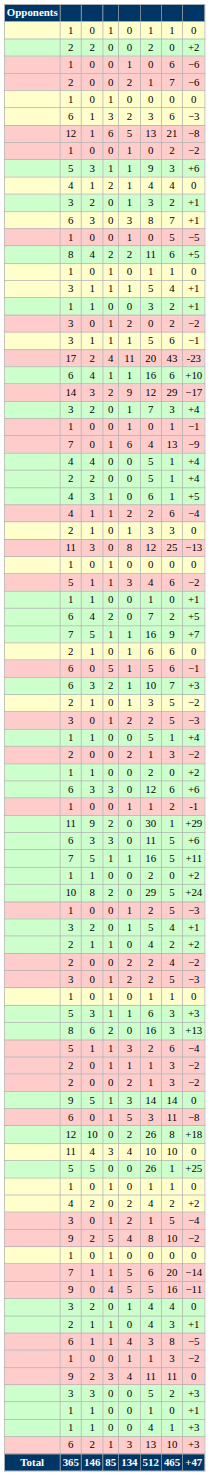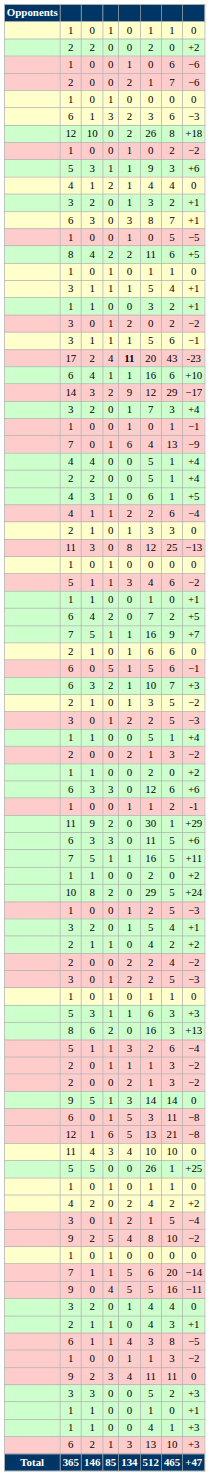rows swapped: (71, 1134) <-> (71, 133)
(129, 358) normal -> (129, 358) bold
